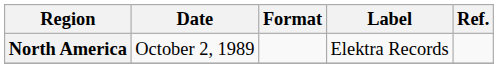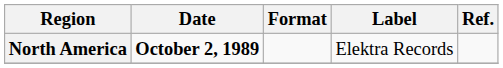(195, 48) normal -> (197, 48) bold
